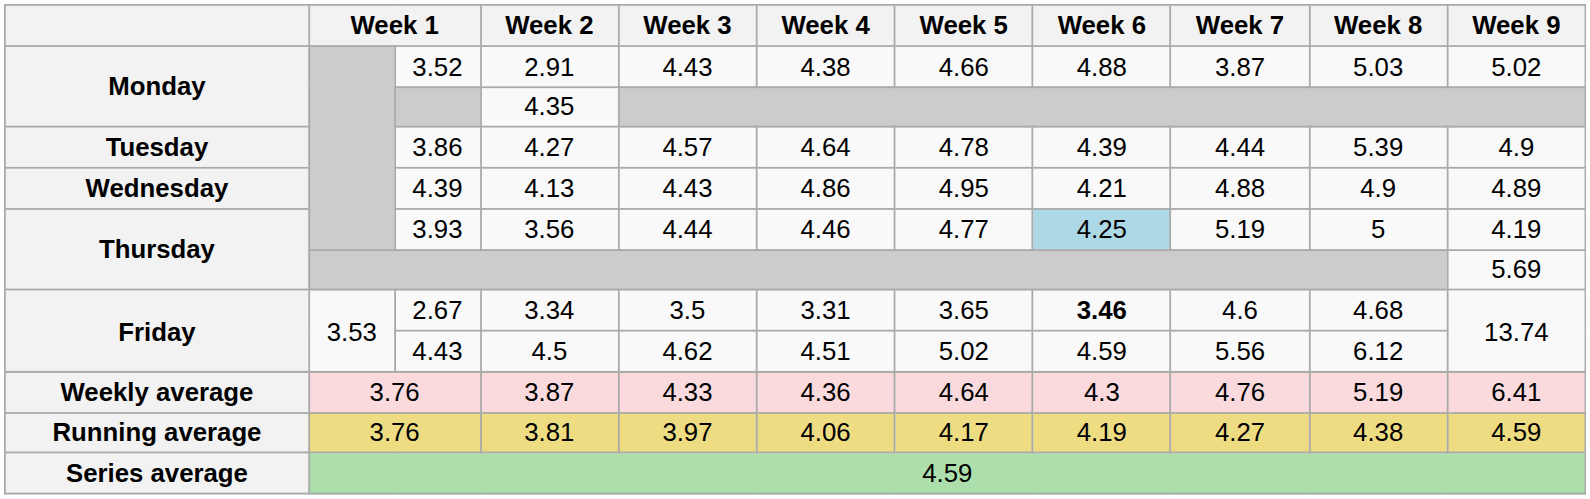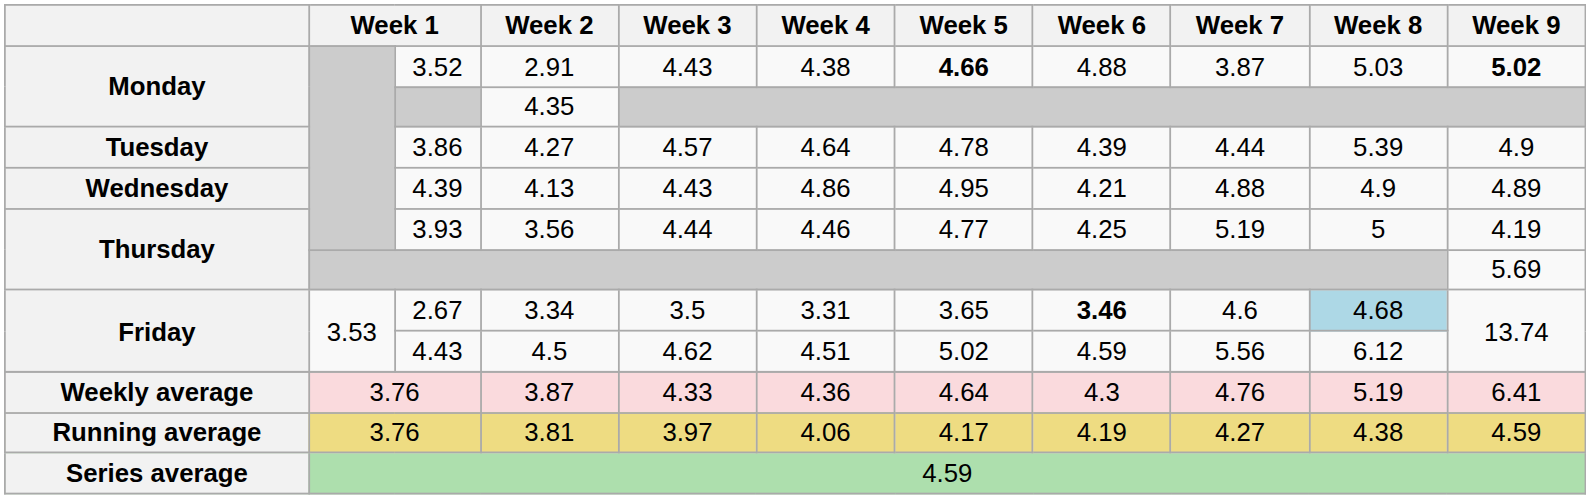(964, 66) normal -> (964, 66) bold
(1516, 66) normal -> (1516, 66) bold
(1102, 229) lightblue background -> (1102, 229) no background
(1378, 311) no background -> (1378, 311) lightblue background
